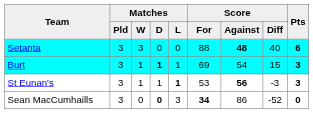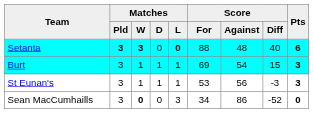(121, 48) normal -> (121, 48) bold
(141, 48) normal -> (141, 48) bold
(178, 48) normal -> (178, 48) bold
(242, 48) bold -> (242, 48) normal
(159, 65) bold -> (159, 65) normal
(178, 82) bold -> (178, 82) normal
(242, 82) bold -> (242, 82) normal
(141, 100) normal -> (141, 100) bold
(159, 100) bold -> (159, 100) normal
(204, 100) bold -> (204, 100) normal
